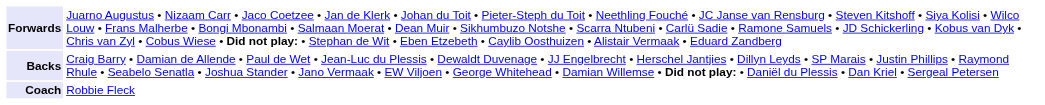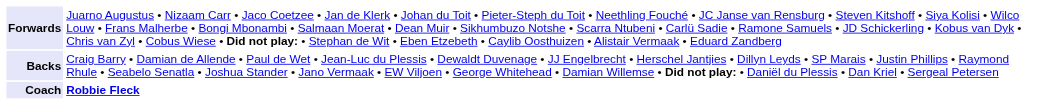(101, 90) normal -> (103, 90) bold
